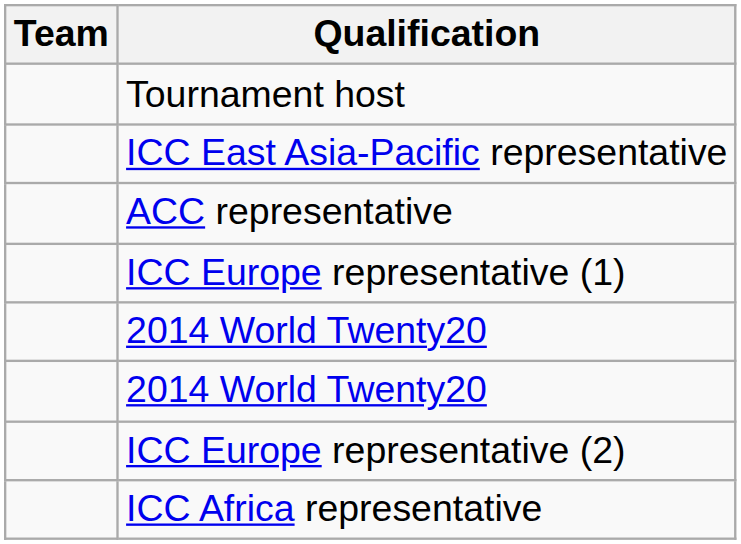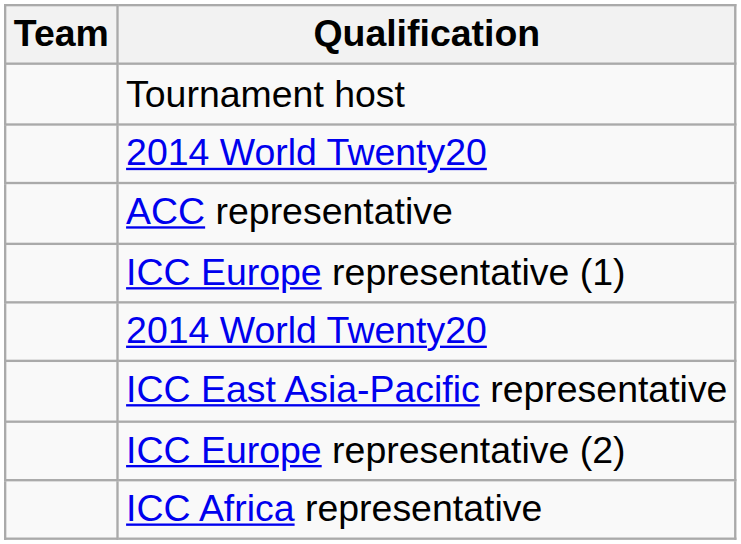(427, 152) ICC East Asia-Pacific representative -> (306, 152) 2014 World Twenty20
(306, 390) 2014 World Twenty20 -> (427, 390) ICC East Asia-Pacific representative
